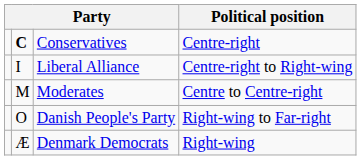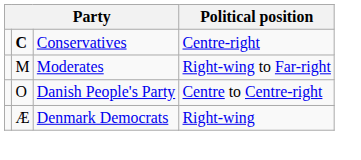- row: (88, 67)
(252, 92) Centre to Centre-right -> (257, 67) Right-wing to Far-right
(257, 117) Right-wing to Far-right -> (252, 92) Centre to Centre-right
